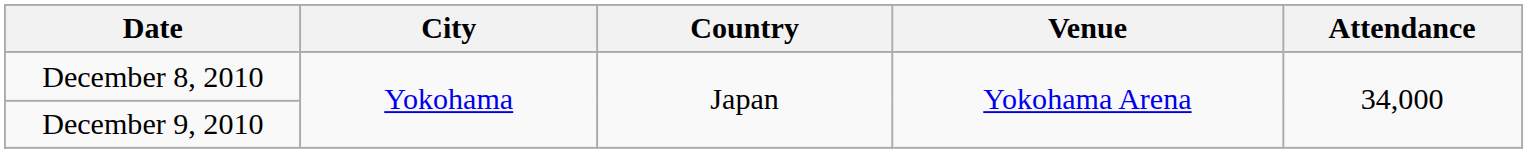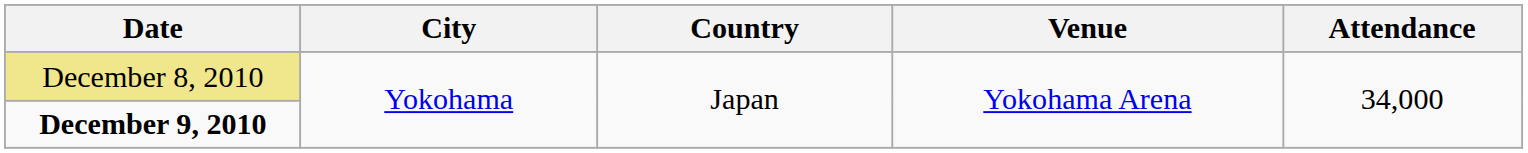(153, 76) no background -> (153, 76) khaki background
(153, 123) normal -> (153, 123) bold
